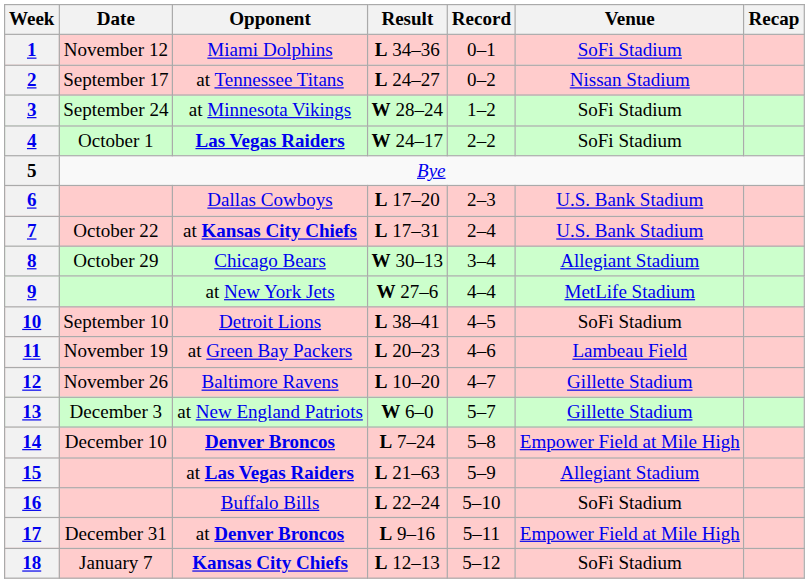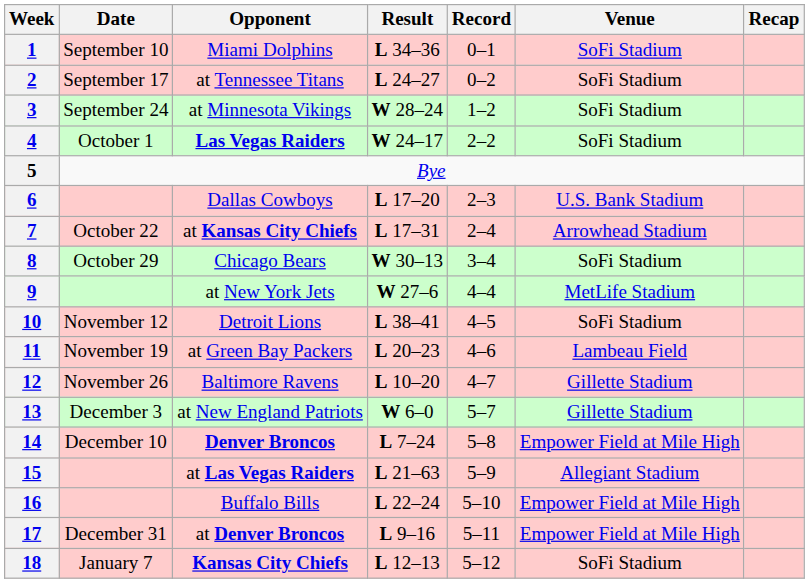(116, 49) November 12 -> (116, 49) September 10
(630, 79) Nissan Stadium -> (630, 79) SoFi Stadium
(630, 230) U.S. Bank Stadium -> (630, 230) Arrowhead Stadium
(630, 261) Allegiant Stadium -> (630, 261) SoFi Stadium
(116, 321) September 10 -> (116, 321) November 12
(630, 502) SoFi Stadium -> (630, 502) Empower Field at Mile High
